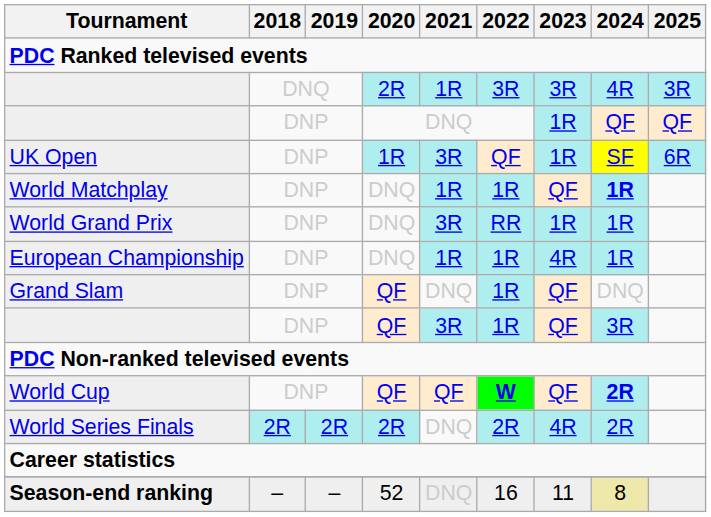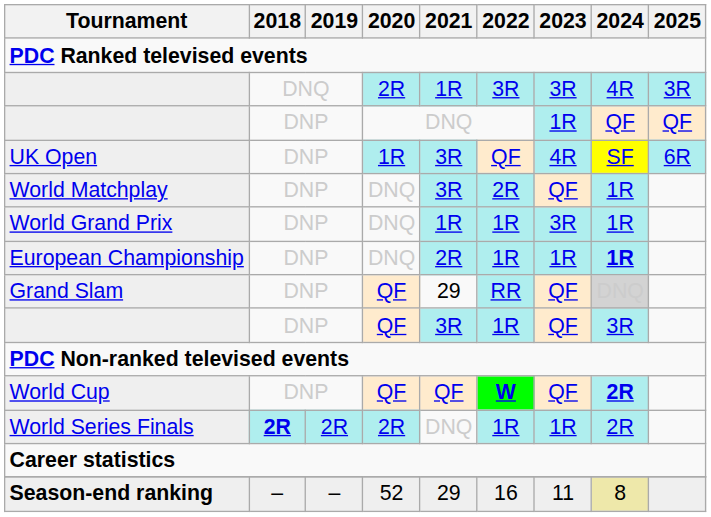(563, 156) 1R -> (563, 156) 4R
(449, 190) 1R -> (449, 190) 3R
(506, 190) 1R -> (506, 190) 2R
(620, 190) bold -> (620, 190) normal
(449, 223) 3R -> (449, 223) 1R
(506, 223) RR -> (506, 223) 1R
(563, 223) 1R -> (563, 223) 3R
(449, 257) 1R -> (449, 257) 2R
(563, 257) 4R -> (563, 257) 1R
(620, 257) normal -> (620, 257) bold
(449, 291) DNQ -> (449, 291) 29
(506, 291) 1R -> (506, 291) RR
(620, 291) no background -> (620, 291) lightgrey background
(277, 426) normal -> (277, 426) bold
(506, 426) 2R -> (506, 426) 1R
(563, 426) 4R -> (563, 426) 1R
(449, 493) DNQ -> (449, 493) 29
